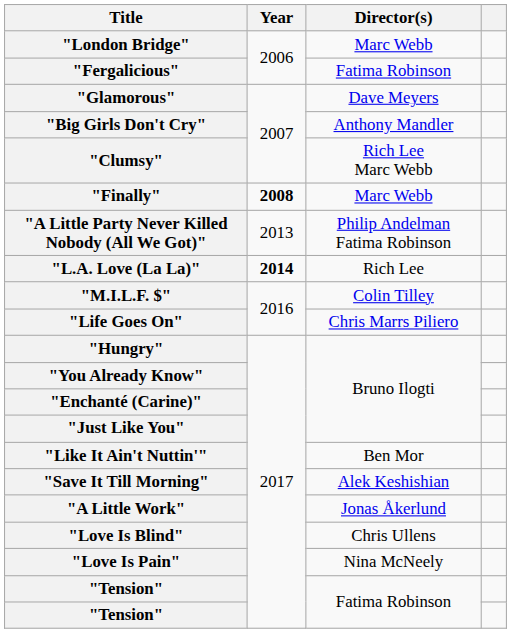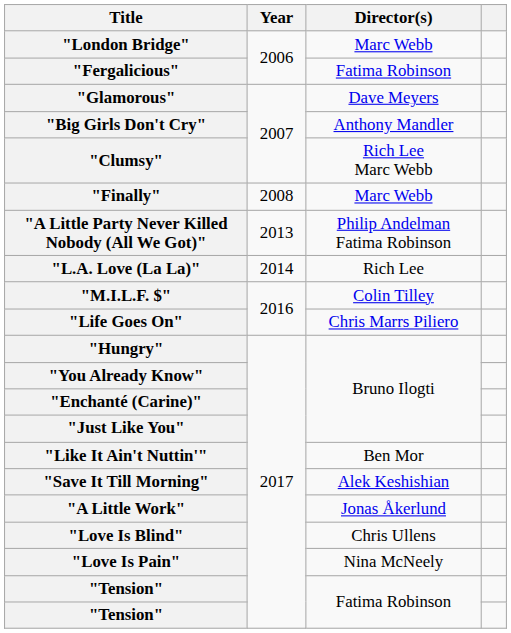(277, 196) bold -> (277, 196) normal
(277, 268) bold -> (277, 268) normal
